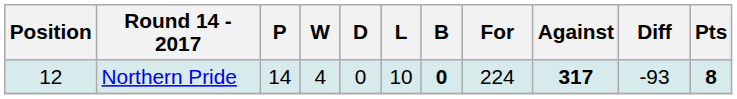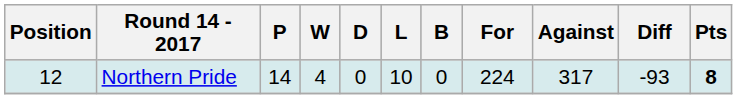(442, 77) bold -> (442, 77) normal
(576, 77) bold -> (576, 77) normal
